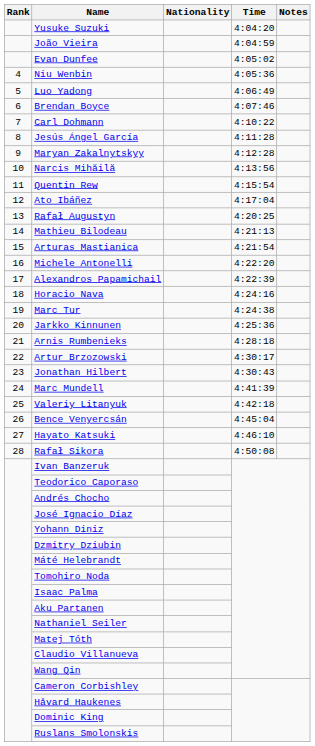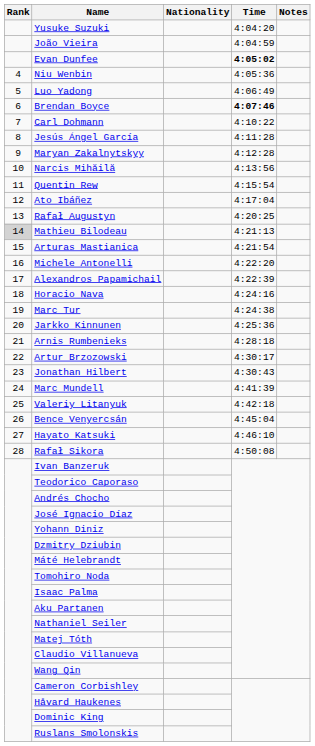(254, 59) normal -> (254, 59) bold
(254, 106) normal -> (254, 106) bold
(18, 232) no background -> (18, 232) lightgrey background
